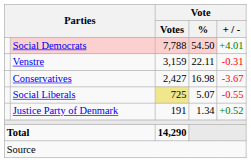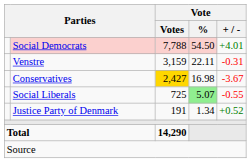(175, 78) no background -> (175, 78) gold background
(179, 95) khaki background -> (179, 95) no background
(205, 95) no background -> (205, 95) lightgreen background
